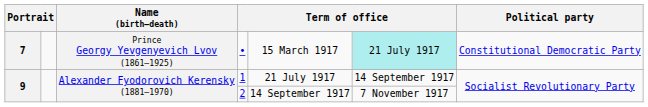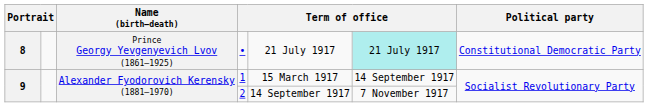(23, 51) 7 -> (23, 51) 8
(300, 51) 15 March 1917 -> (300, 51) 21 July 1917
(300, 78) 21 July 1917 -> (300, 78) 15 March 1917
